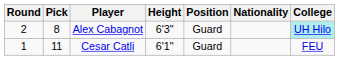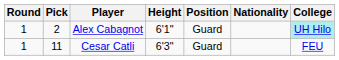(24, 30) 2 -> (24, 30) 1
(57, 30) 8 -> (57, 30) 2
(165, 30) 6'3" -> (165, 30) 6'1"
(165, 47) 6'1" -> (165, 47) 6'3"
